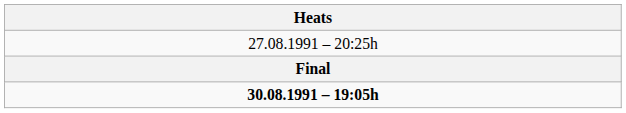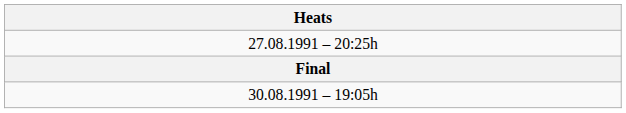(313, 94) bold -> (313, 94) normal
